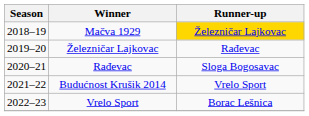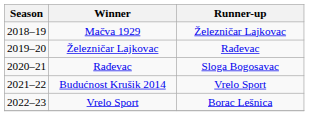(240, 31) gold background -> (240, 31) no background
